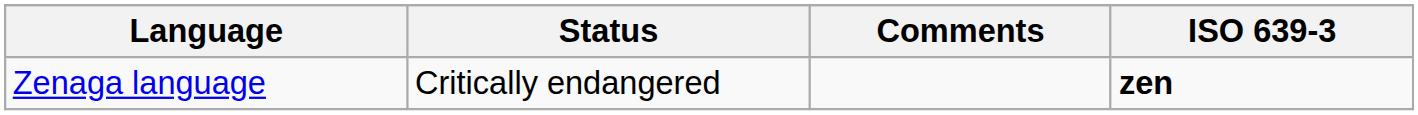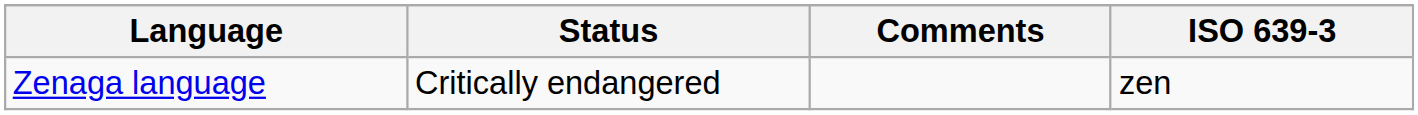(1146, 82) bold -> (1145, 82) normal
